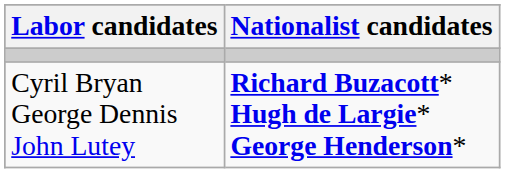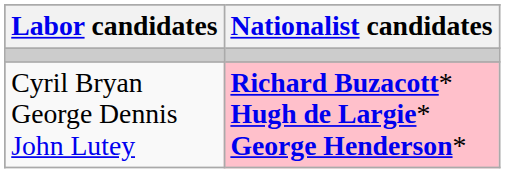(348, 114) no background -> (348, 114) pink background
